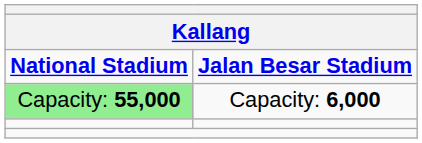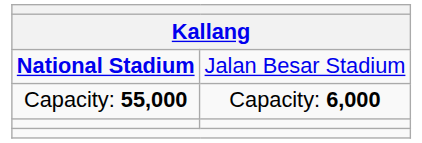(305, 66) bold -> (305, 66) normal
(99, 100) lightgreen background -> (106, 100) no background
